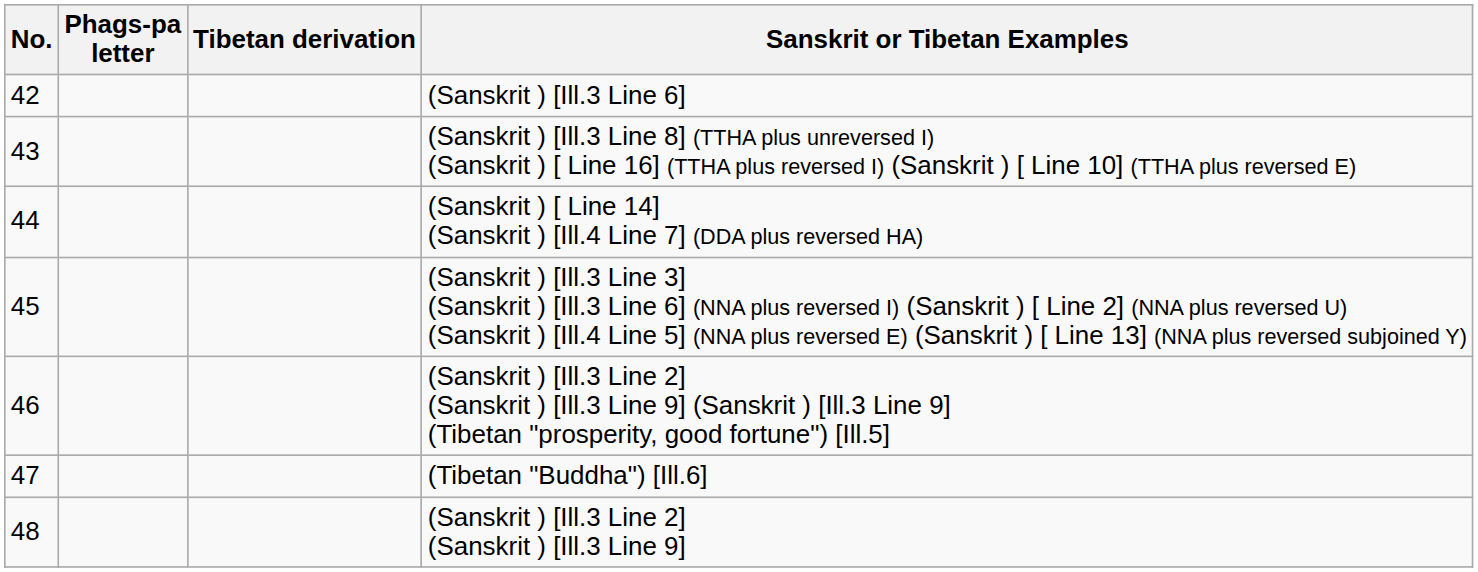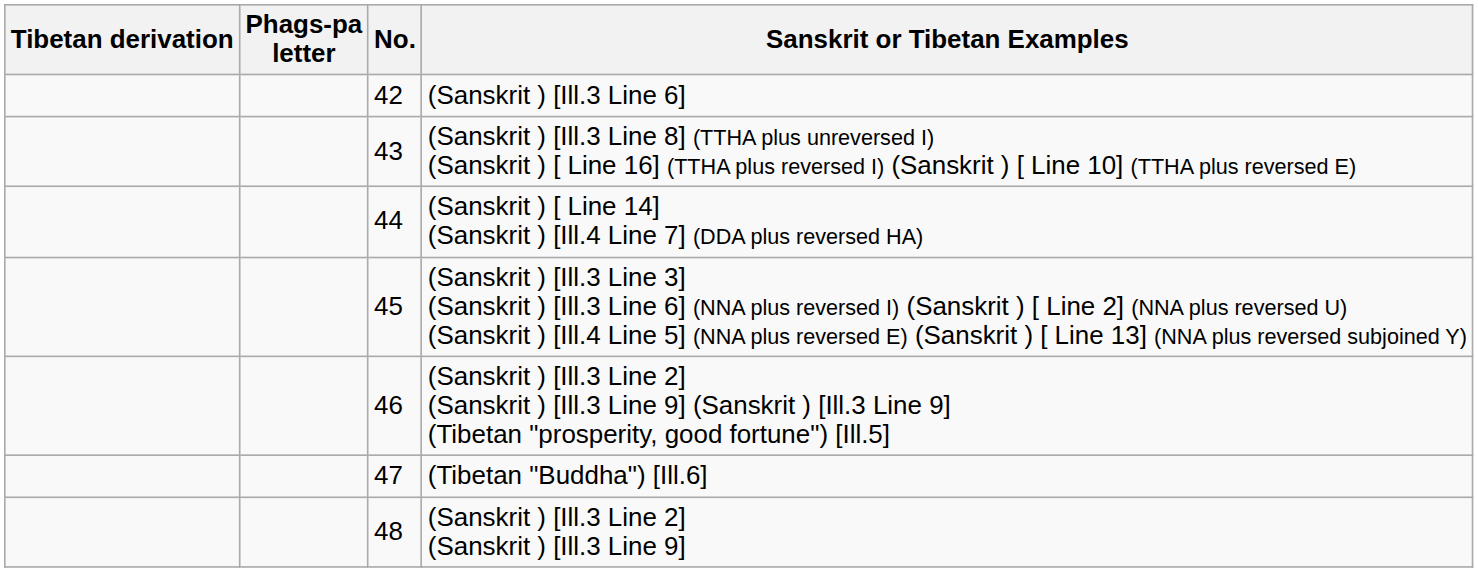columns swapped: (32, 39) <-> (304, 39)
